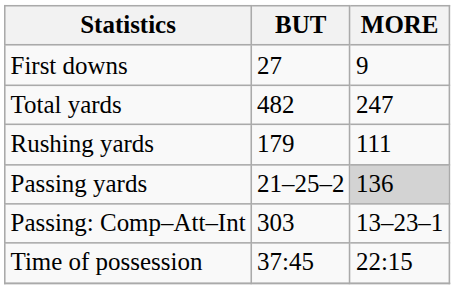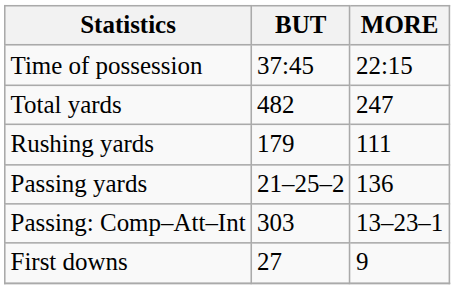rows swapped: (69, 64) <-> (106, 262)
(375, 183) lightgrey background -> (375, 183) no background
